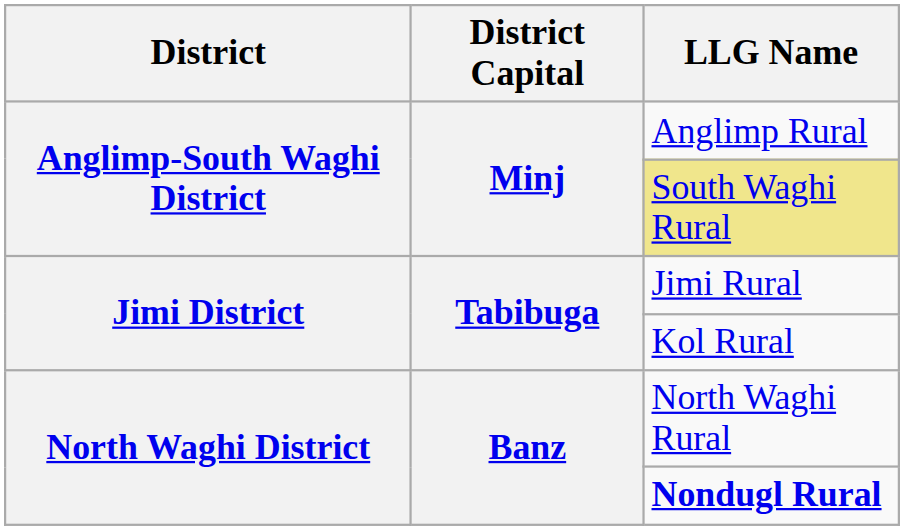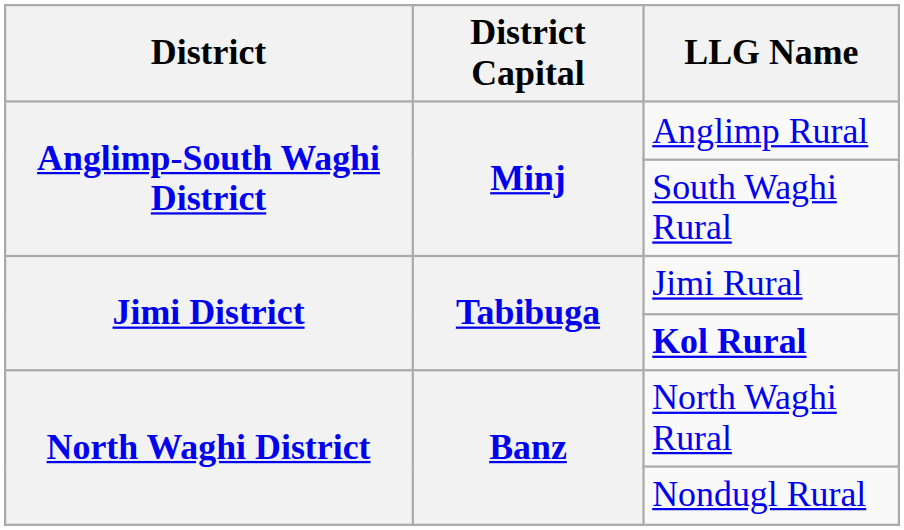(744, 207) khaki background -> (745, 207) no background
(723, 340) normal -> (729, 340) bold
(767, 494) bold -> (759, 494) normal
